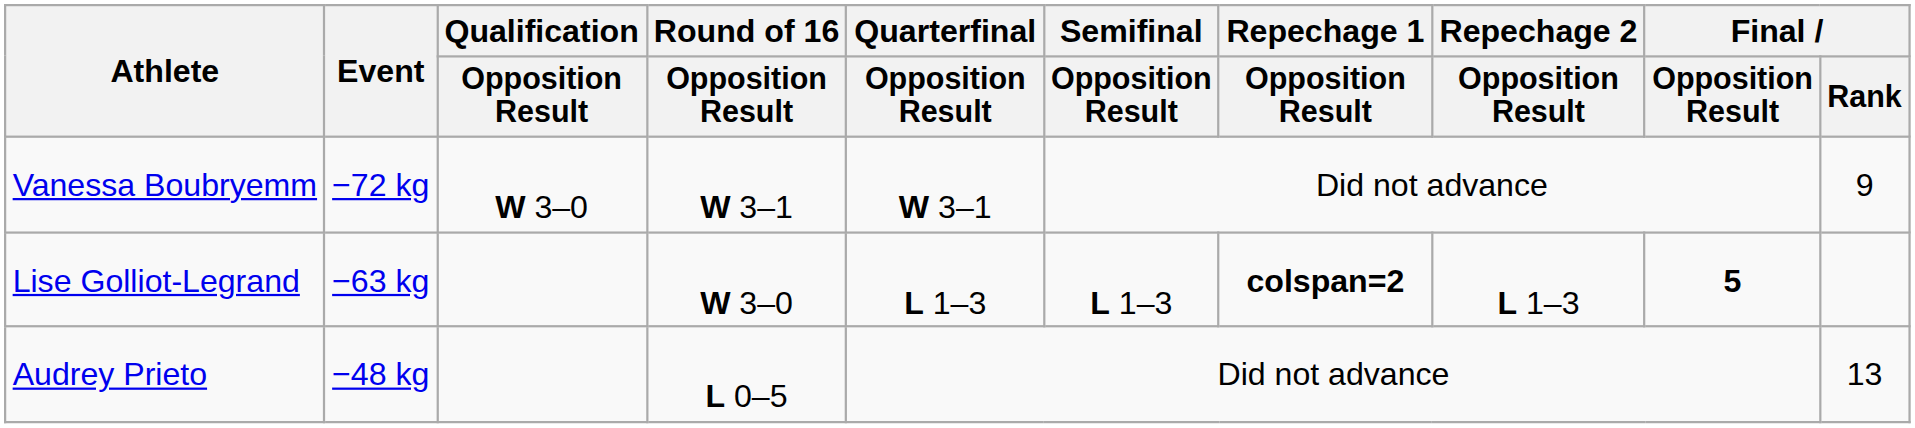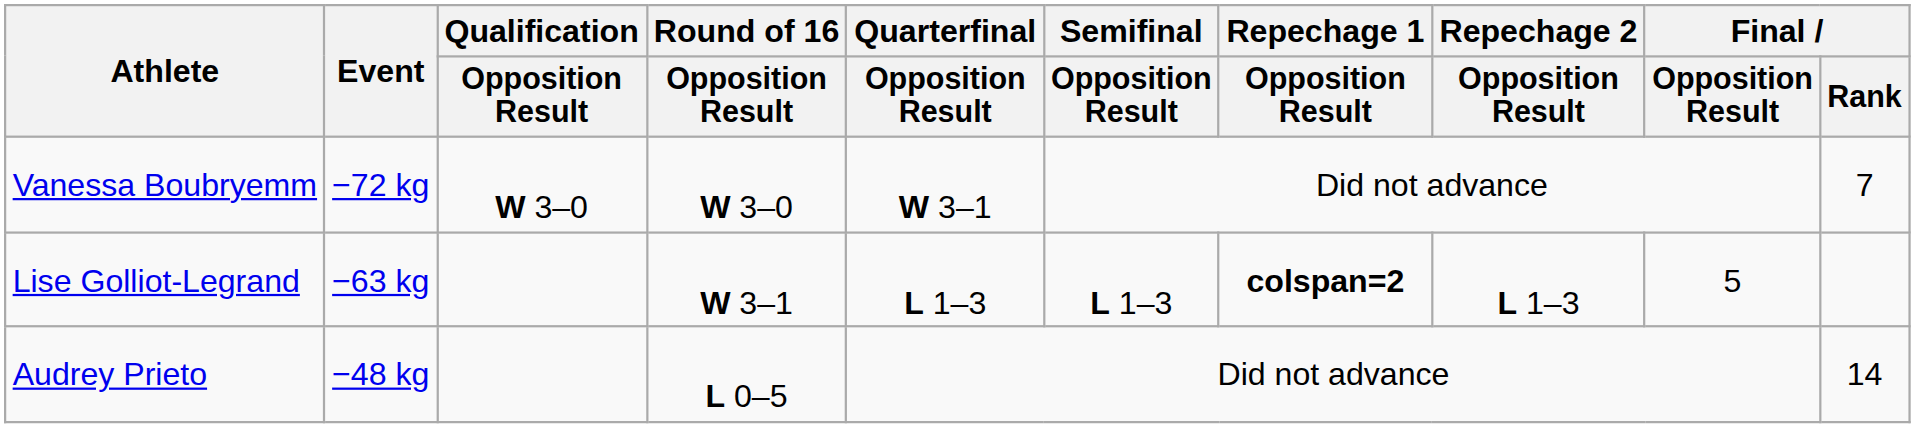(747, 207) W 3–1 -> (747, 207) W 3–0
(1865, 185) 9 -> (1865, 185) 7
(747, 302) W 3–0 -> (747, 302) W 3–1
(1733, 280) bold -> (1733, 280) normal
(1865, 375) 13 -> (1865, 375) 14
